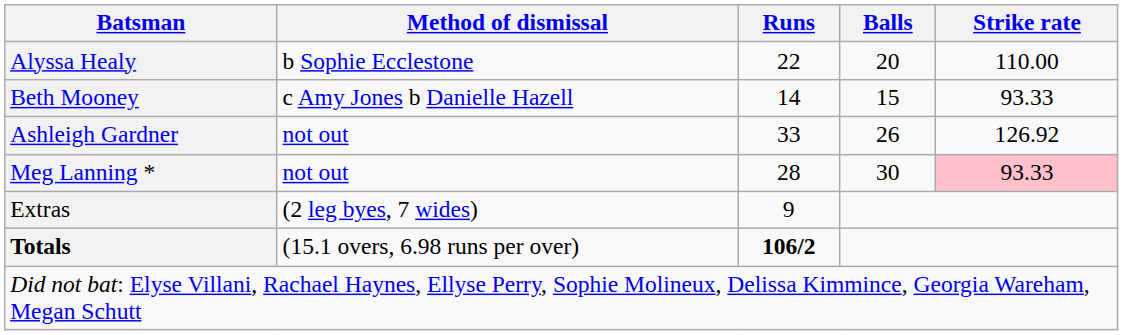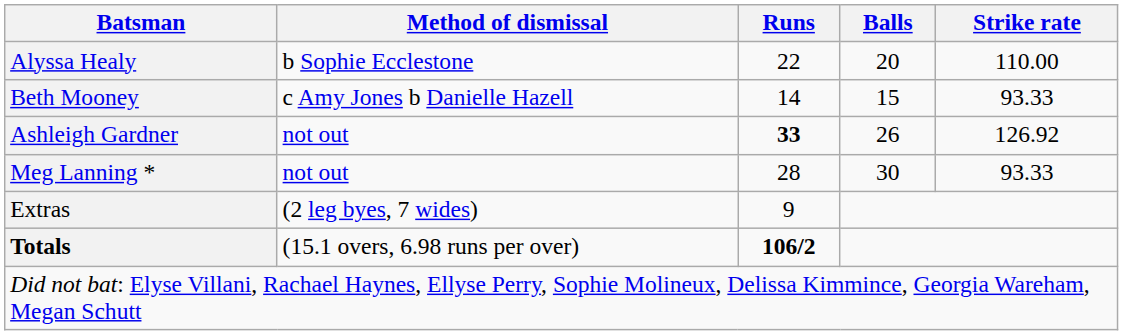(789, 135) normal -> (789, 135) bold
(1027, 172) pink background -> (1027, 172) no background
